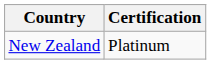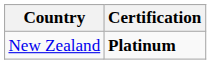(139, 45) normal -> (142, 45) bold
